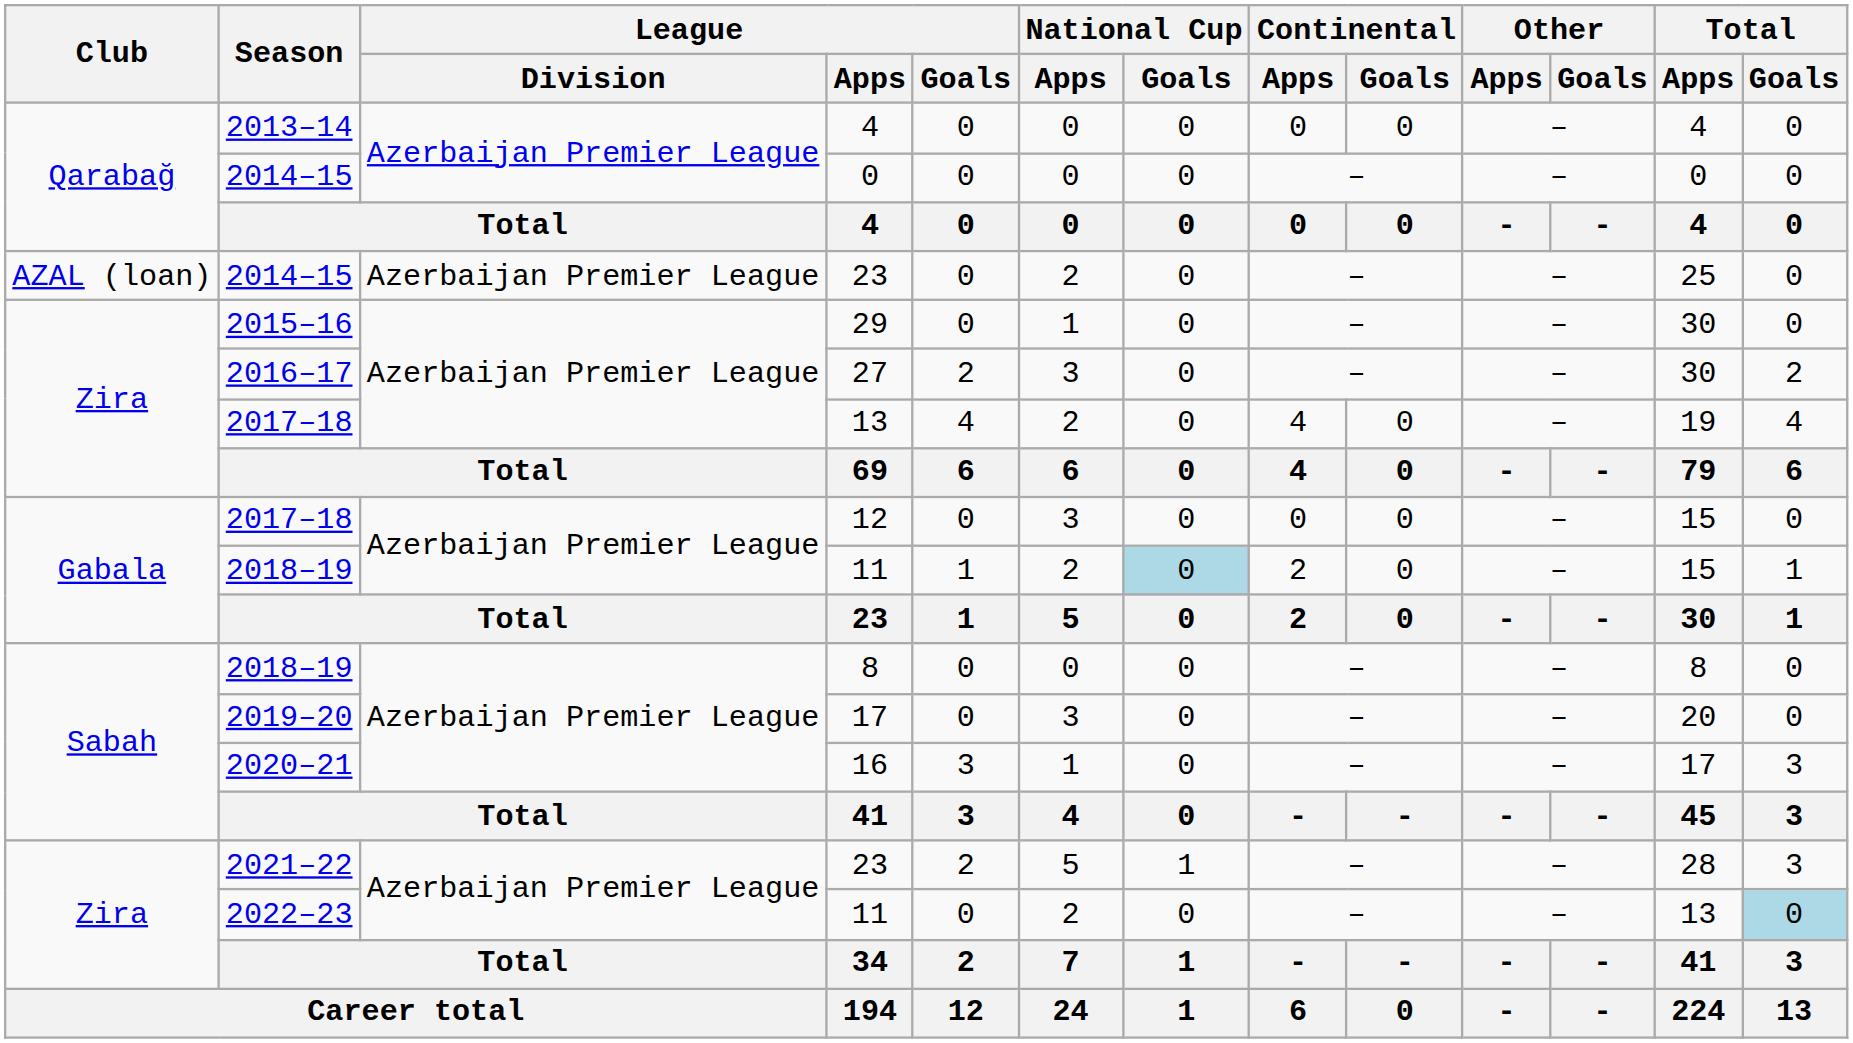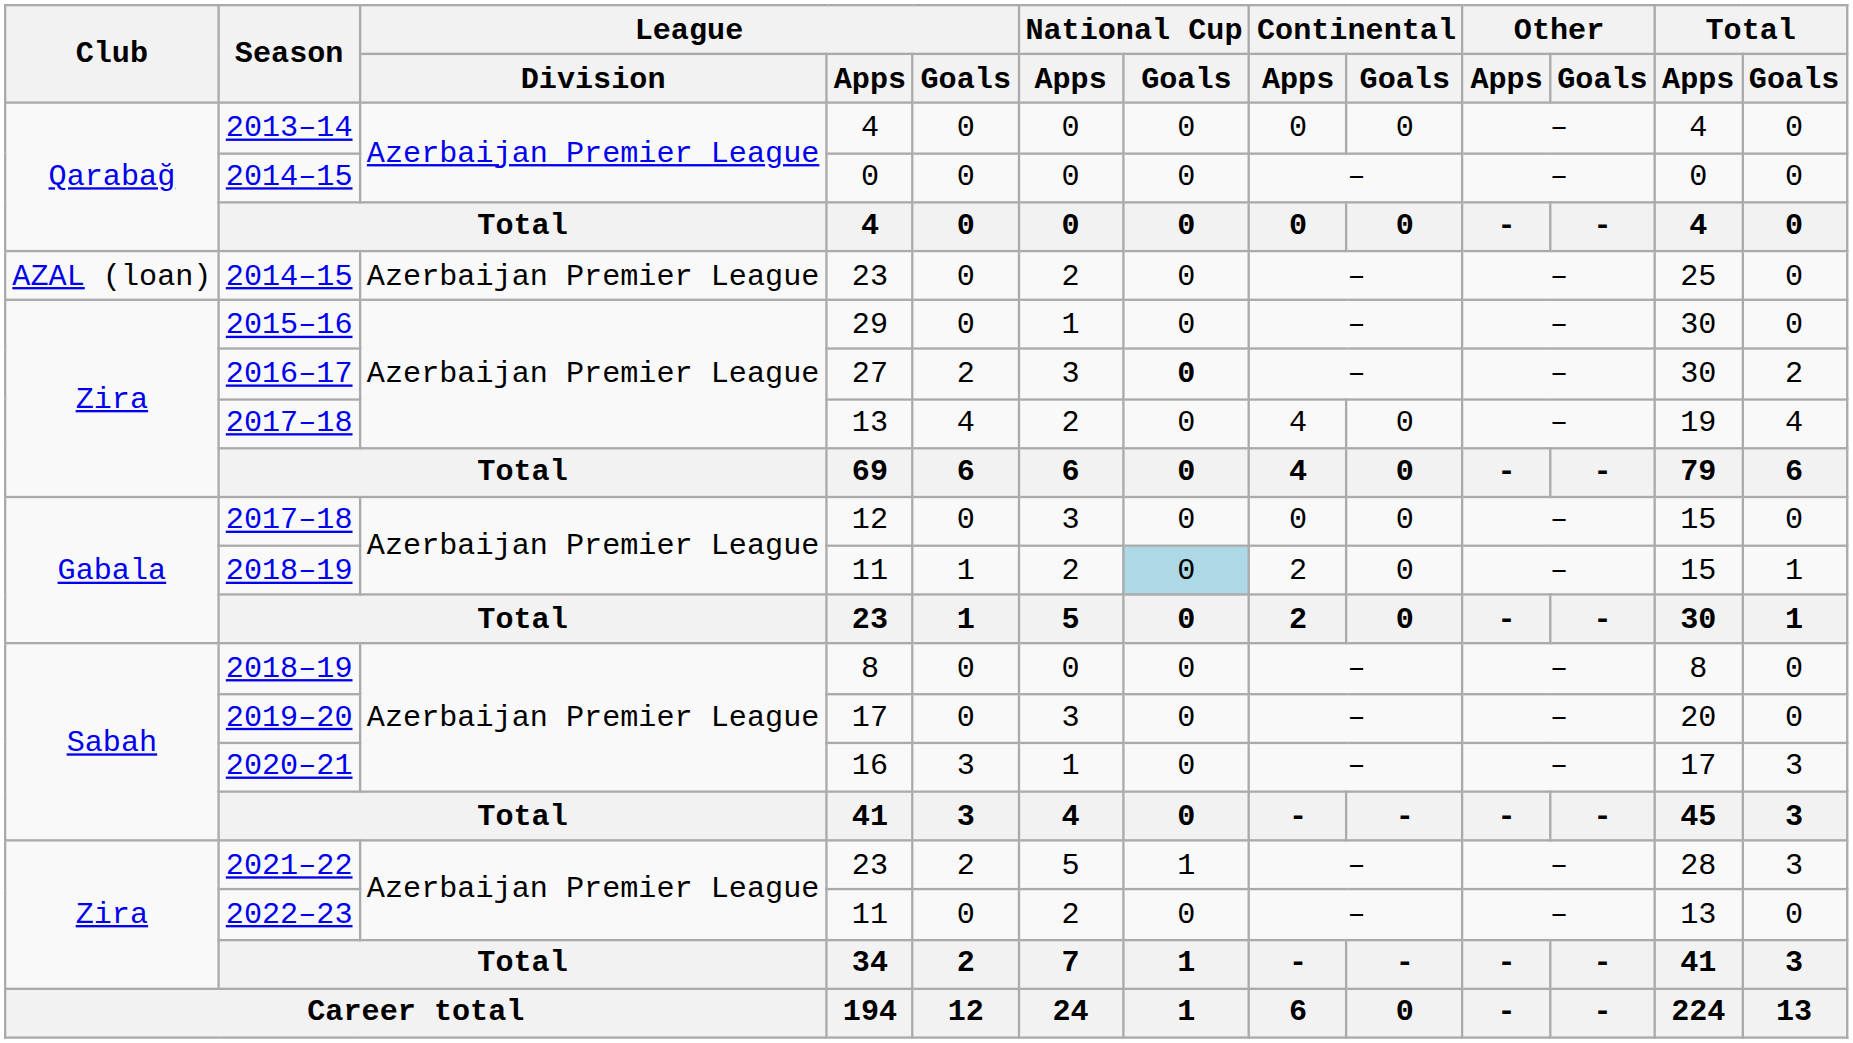(1186, 374) normal -> (1186, 374) bold
(1794, 915) lightblue background -> (1794, 915) no background
